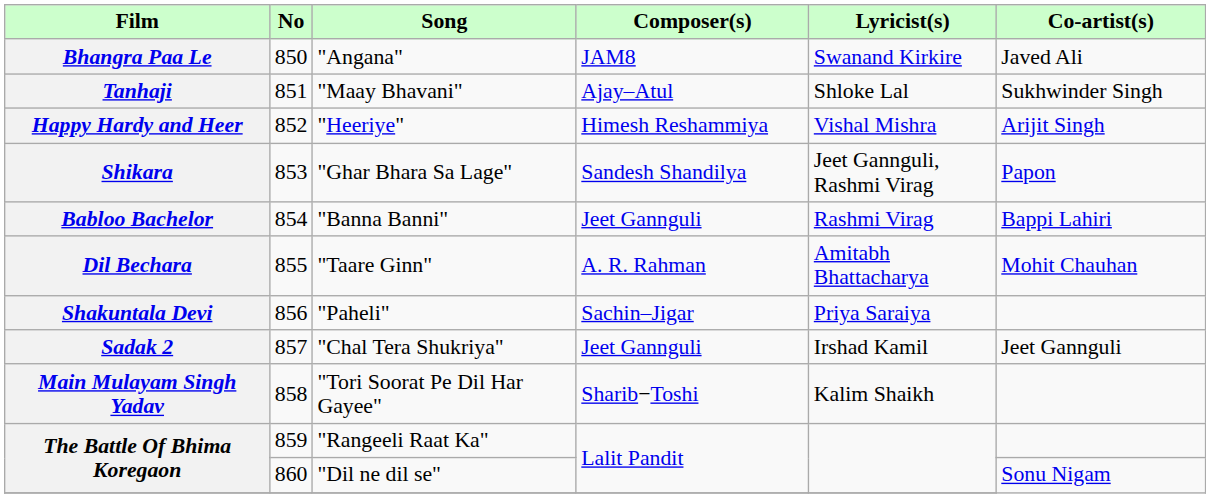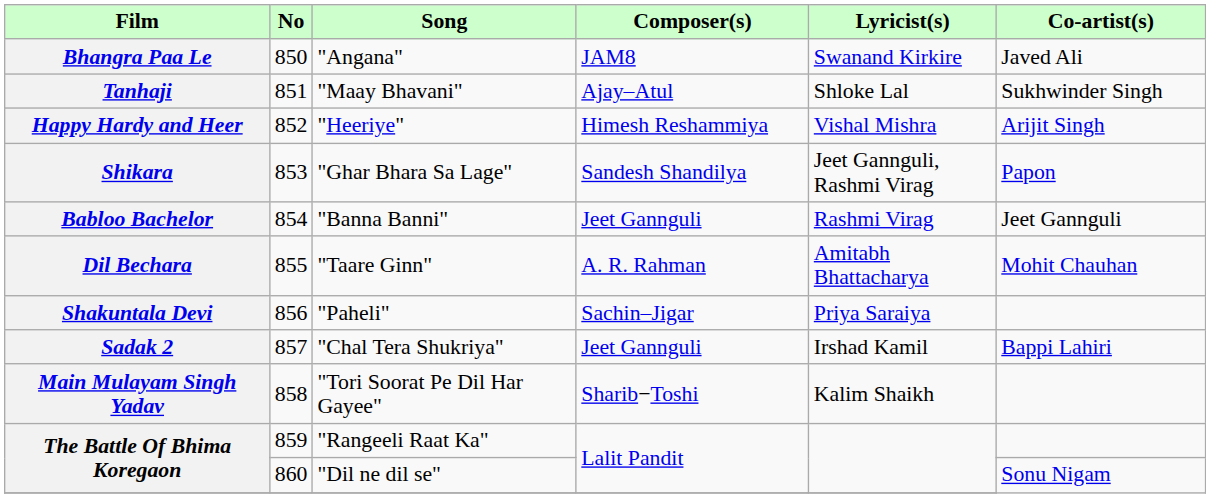(1057, 218) Bappi Lahiri -> (1061, 218) Jeet Gannguli
(1061, 346) Jeet Gannguli -> (1057, 346) Bappi Lahiri
